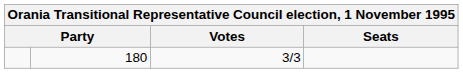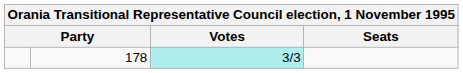(136, 57) 180 -> (136, 57) 178
(291, 57) no background -> (291, 57) paleturquoise background
